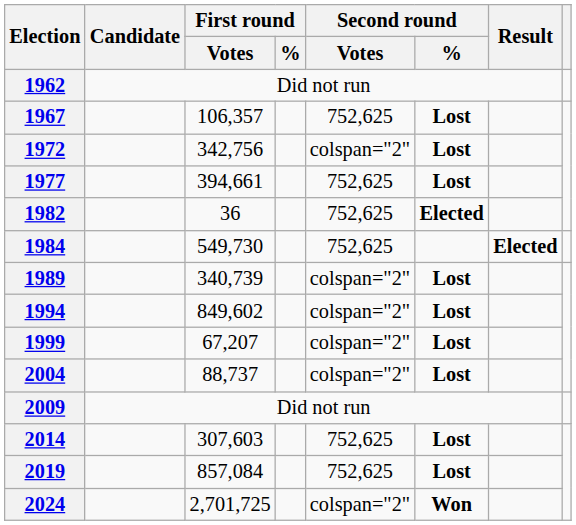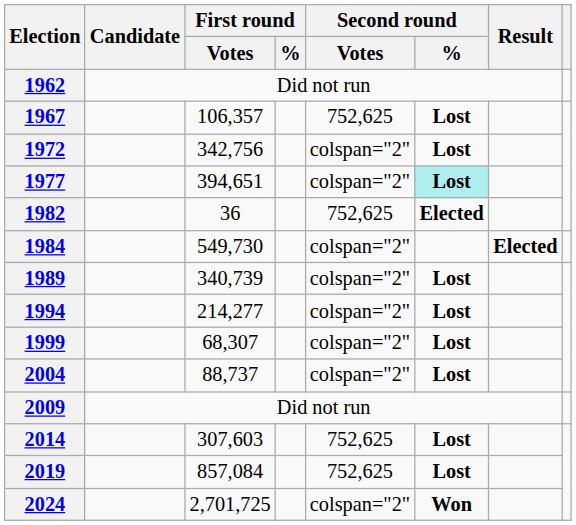(230, 181) 394,661 -> (230, 181) 394,651
(360, 181) 752,625 -> (360, 181) colspan="2"
(452, 181) no background -> (452, 181) paleturquoise background
(360, 246) 752,625 -> (360, 246) colspan="2"
(230, 310) 849,602 -> (230, 310) 214,277
(230, 342) 67,207 -> (230, 342) 68,307
